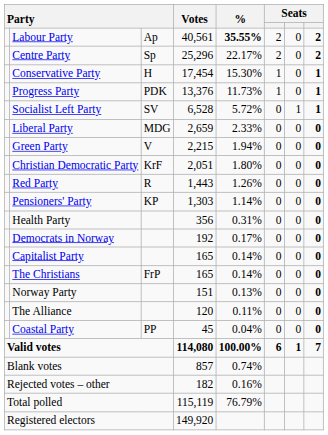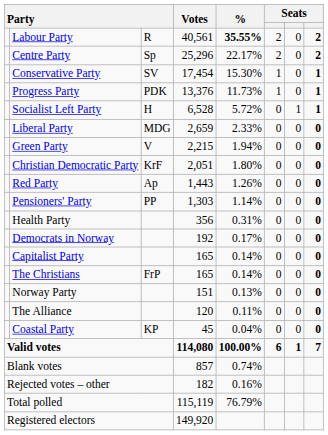(151, 37) Ap -> (148, 37) R
(148, 73) H -> (151, 73) SV
(151, 110) SV -> (148, 110) H
(148, 183) R -> (151, 183) Ap
(151, 201) KP -> (150, 201) PP
(150, 329) PP -> (151, 329) KP
